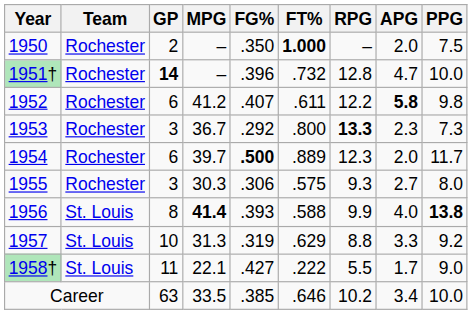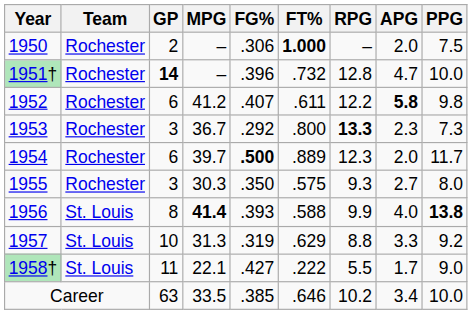(257, 46) .350 -> (257, 46) .306
(257, 185) .306 -> (257, 185) .350
